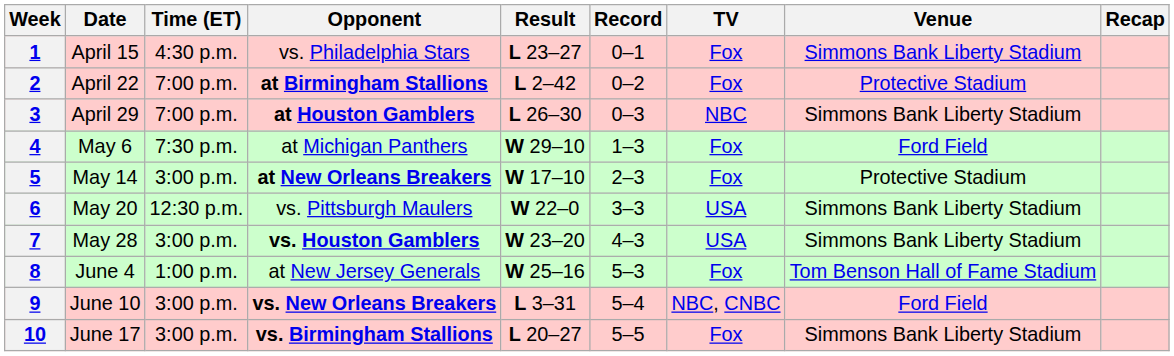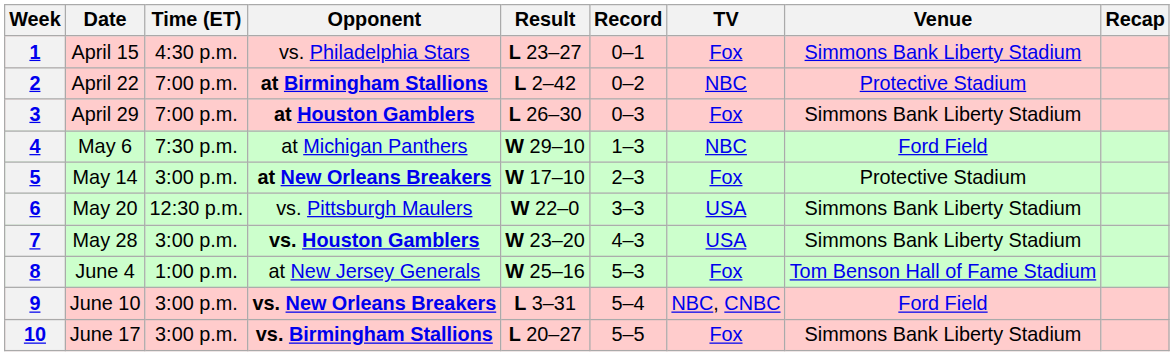(726, 83) Fox -> (726, 83) NBC
(726, 114) NBC -> (726, 114) Fox
(726, 146) Fox -> (726, 146) NBC
